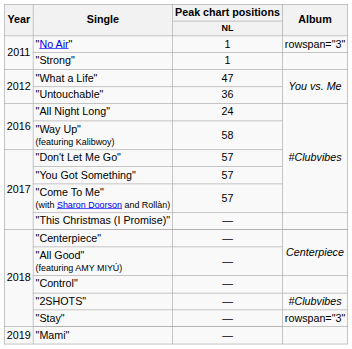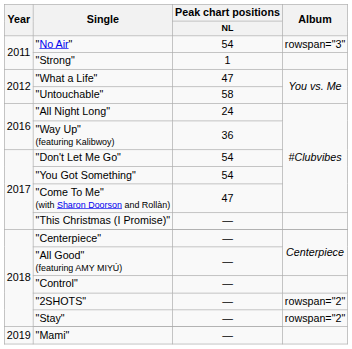(227, 44) 1 -> (227, 44) 54
(227, 95) 36 -> (227, 95) 58
(227, 135) 58 -> (227, 135) 36
(227, 158) 57 -> (227, 158) 54
(227, 175) 57 -> (227, 175) 54
(227, 198) 57 -> (227, 198) 47
(315, 301) #Clubvibes -> (315, 301) rowspan="2"
(315, 318) rowspan="3" -> (315, 318) rowspan="2"
